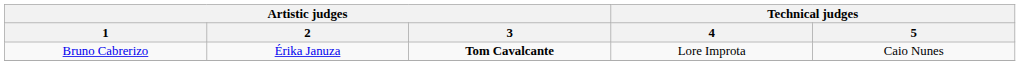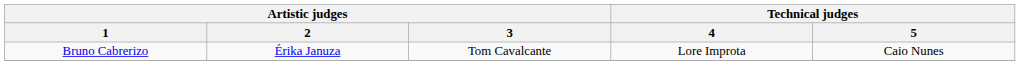(510, 51) bold -> (510, 51) normal
